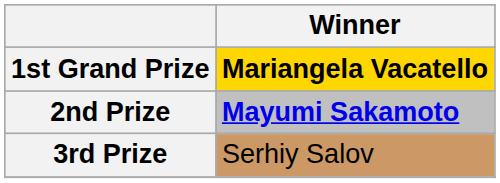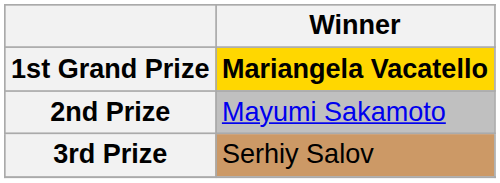(341, 111) bold -> (334, 111) normal
